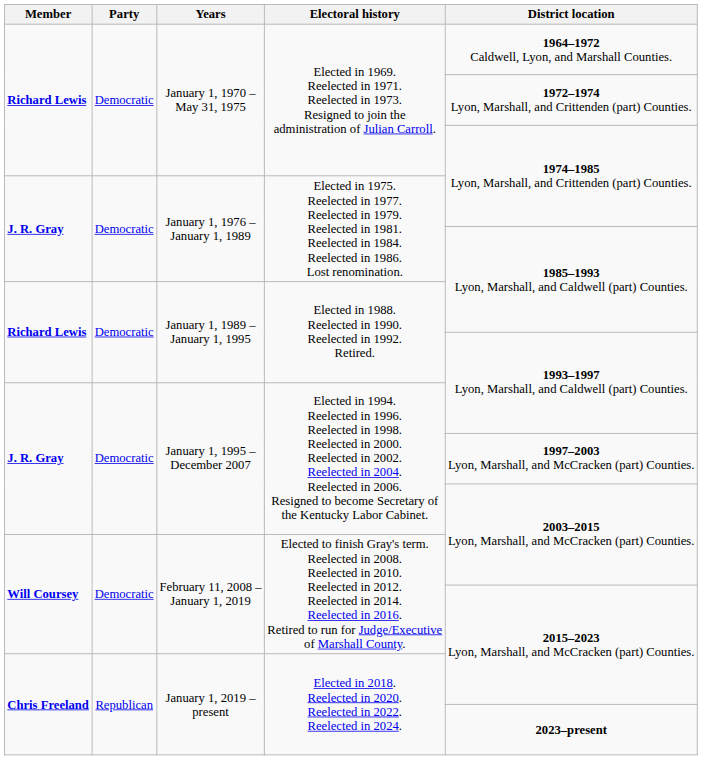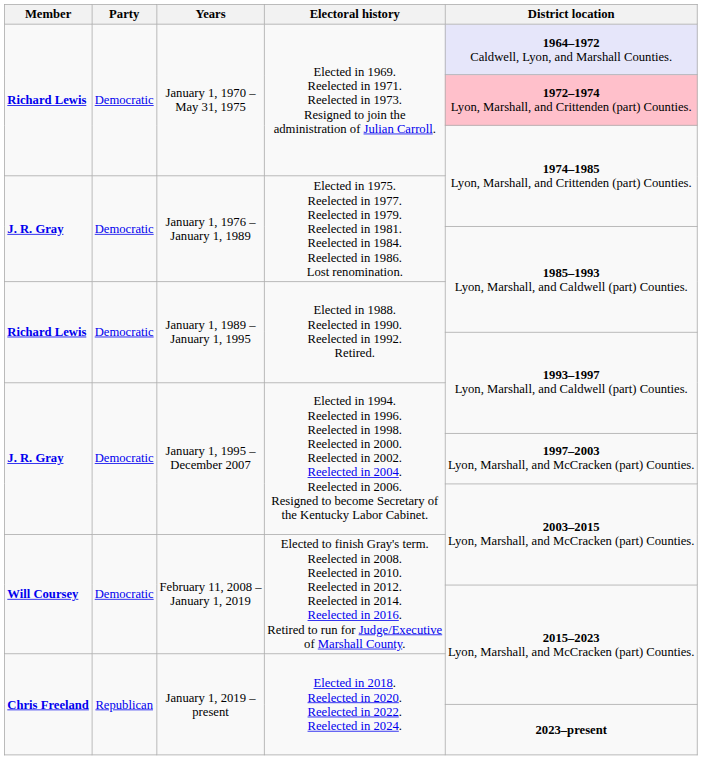(571, 49) no background -> (571, 49) lavender background
(571, 100) no background -> (571, 100) pink background
